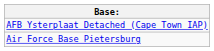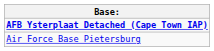(107, 25) normal -> (107, 25) bold
